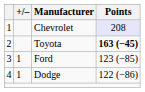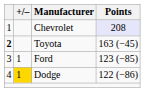(9, 43) normal -> (9, 43) bold
(118, 43) bold -> (118, 43) normal
(19, 75) no background -> (19, 75) gold background
